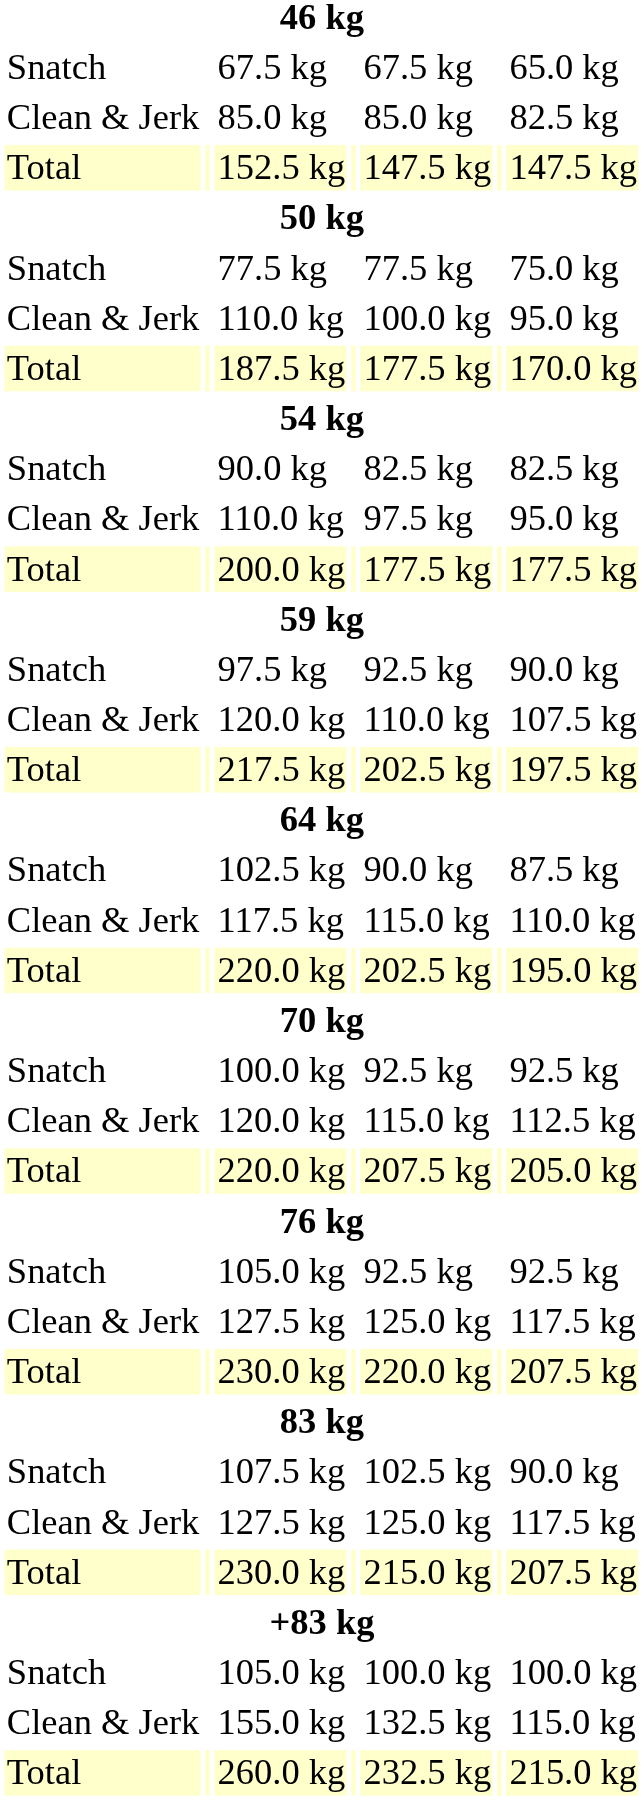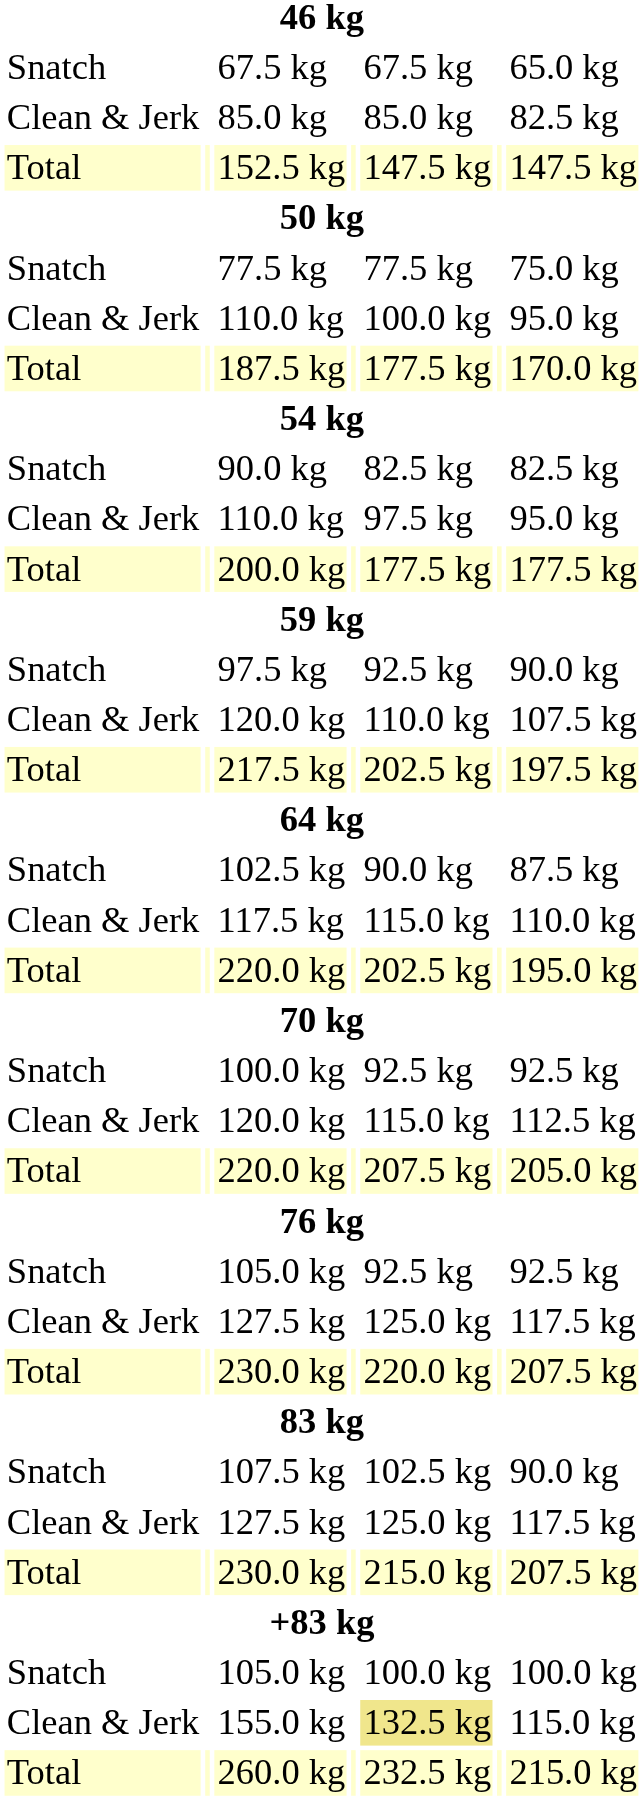(427, 1722) no background -> (427, 1722) khaki background
